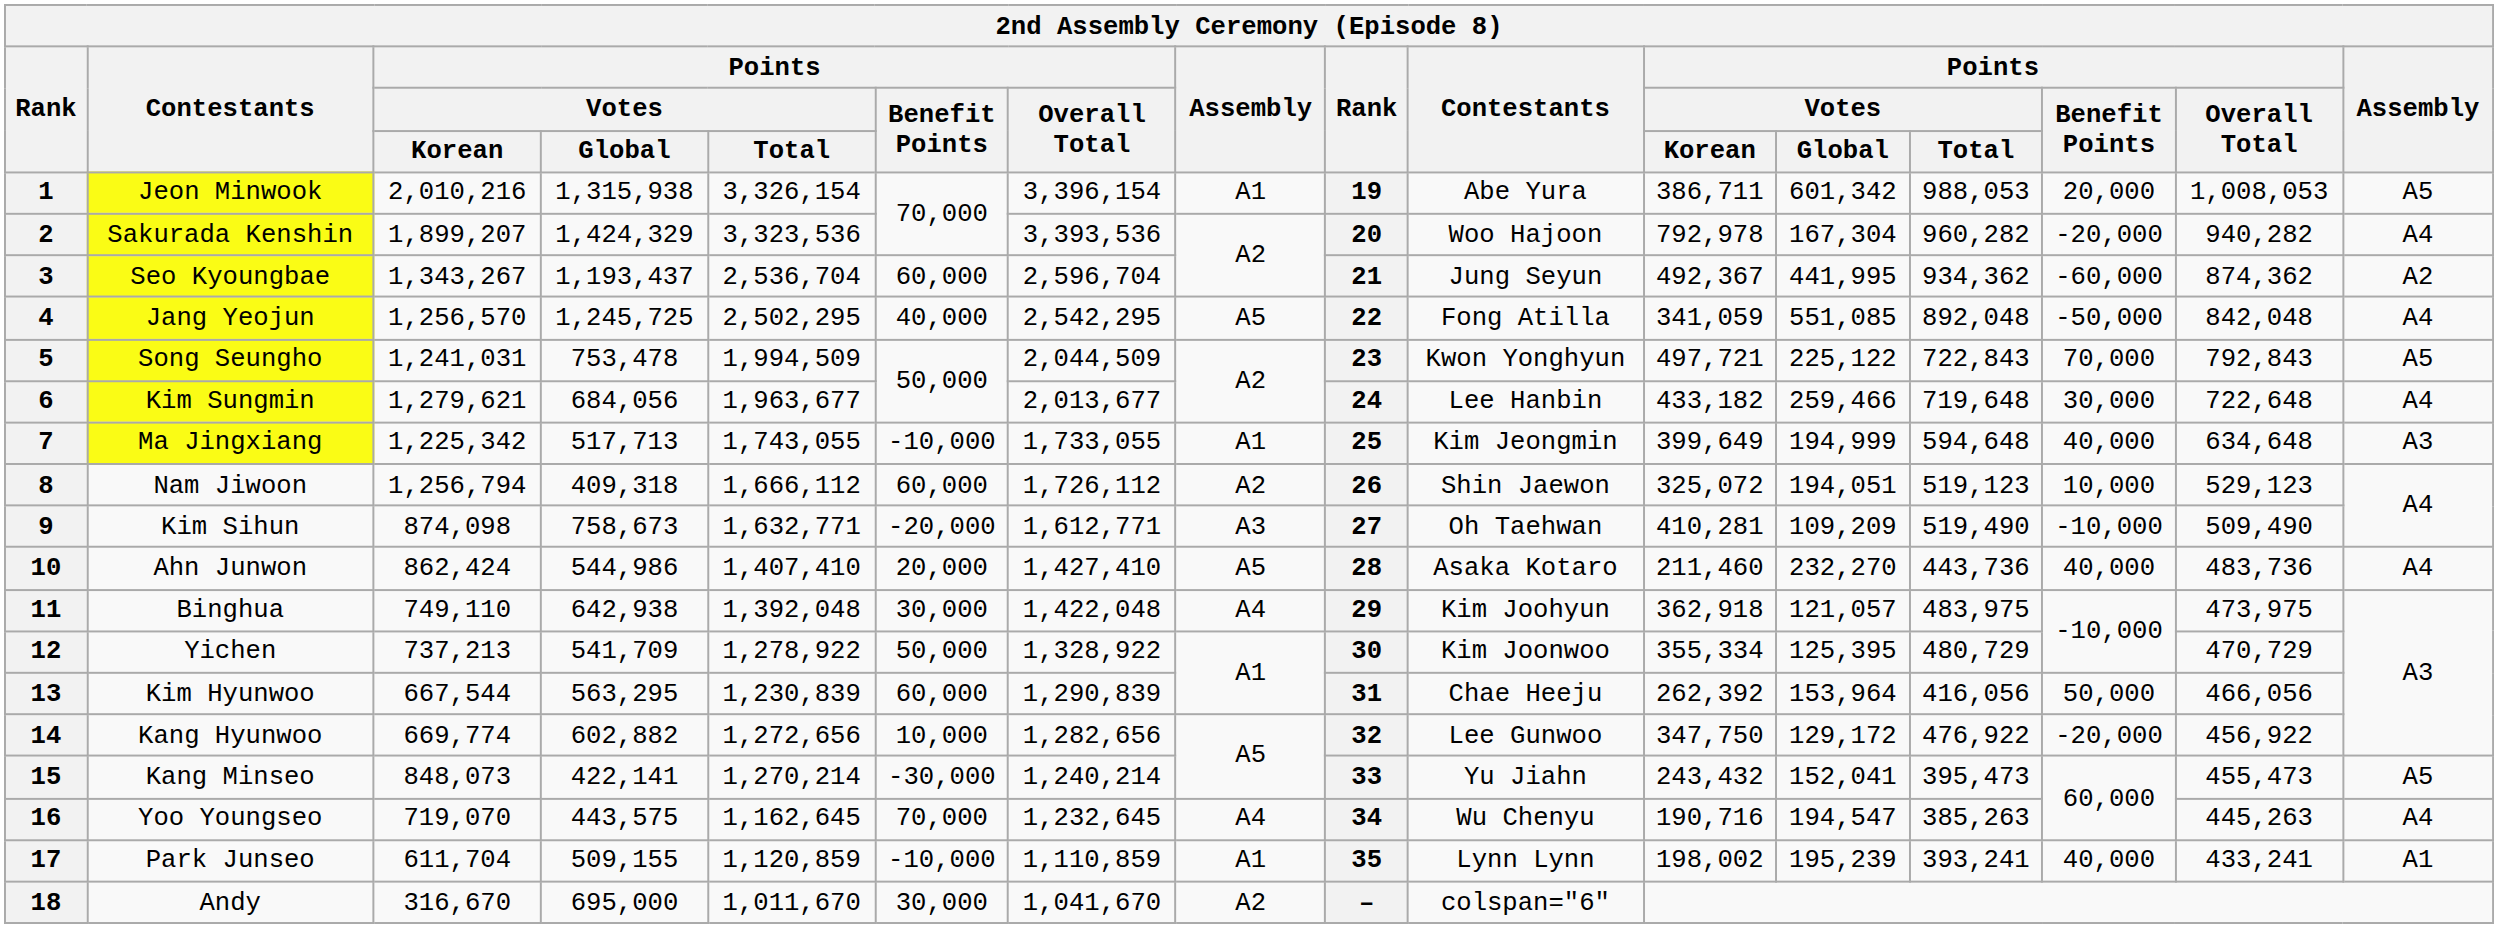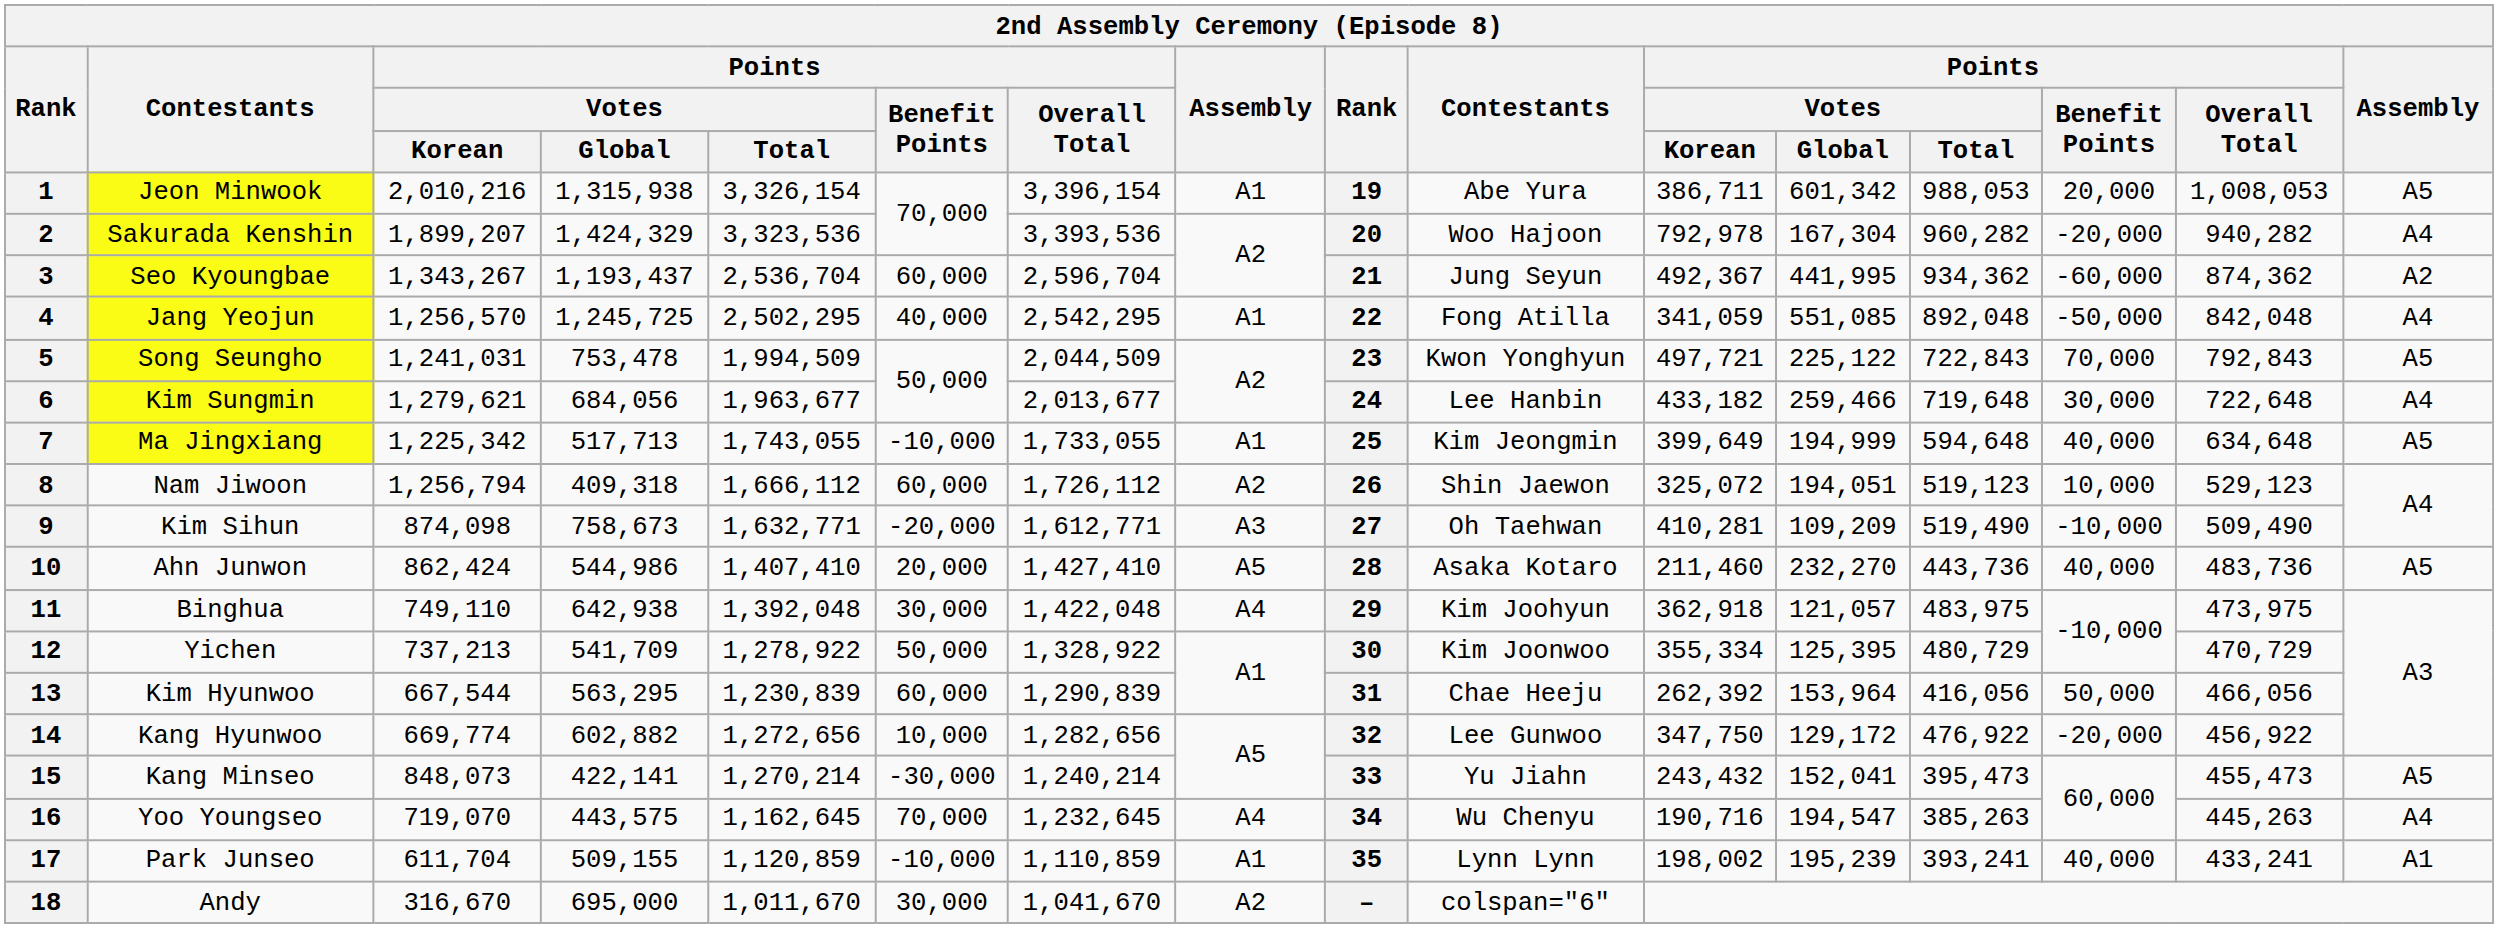(1251, 318) A5 -> (1251, 318) A1
(2418, 443) A3 -> (2418, 443) A5
(2418, 568) A4 -> (2418, 568) A5
